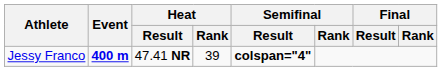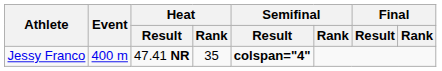(110, 57) bold -> (110, 57) normal
(212, 57) 39 -> (212, 57) 35
